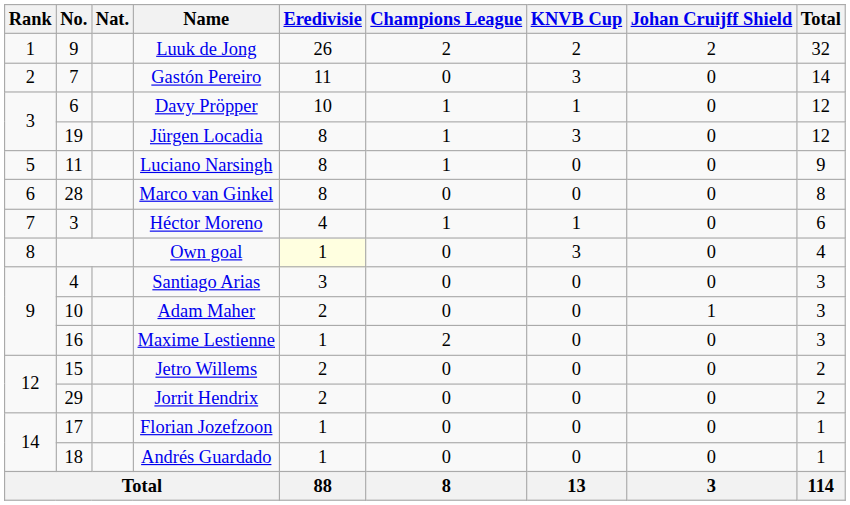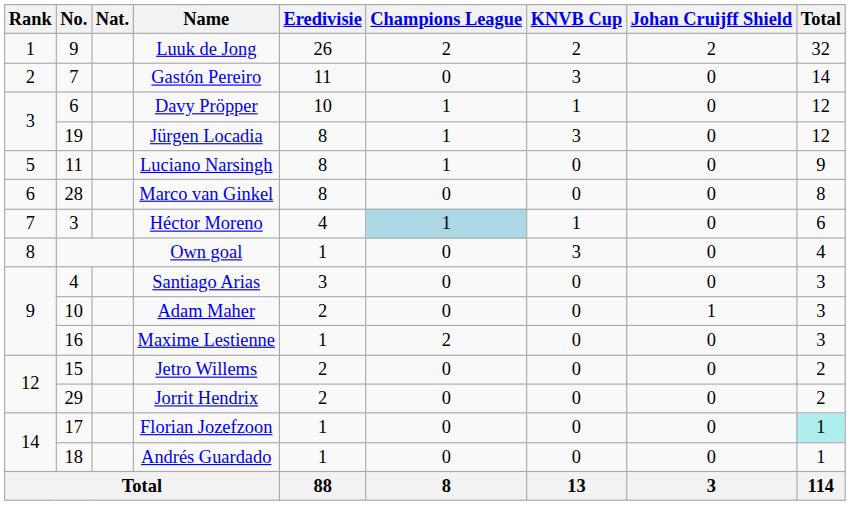(446, 223) no background -> (446, 223) lightblue background
(323, 252) lightyellow background -> (323, 252) no background
(821, 427) no background -> (821, 427) paleturquoise background
